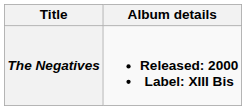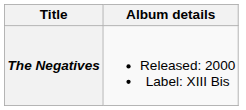(172, 73) bold -> (171, 73) normal
